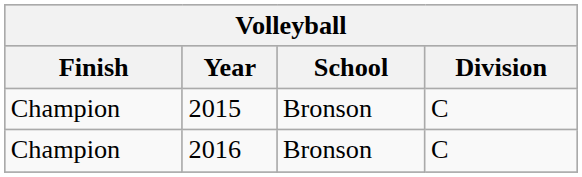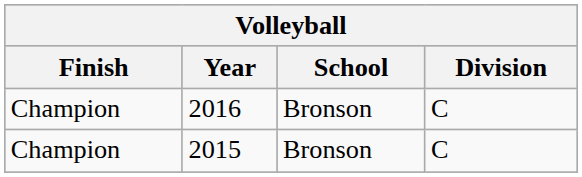rows swapped: (215, 108) <-> (215, 150)
